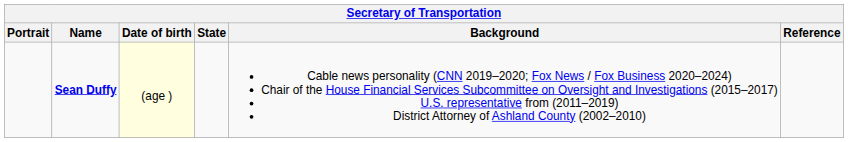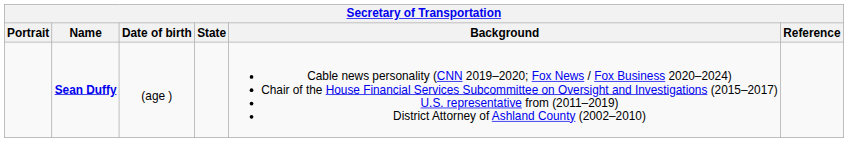(157, 96) lightyellow background -> (157, 96) no background
